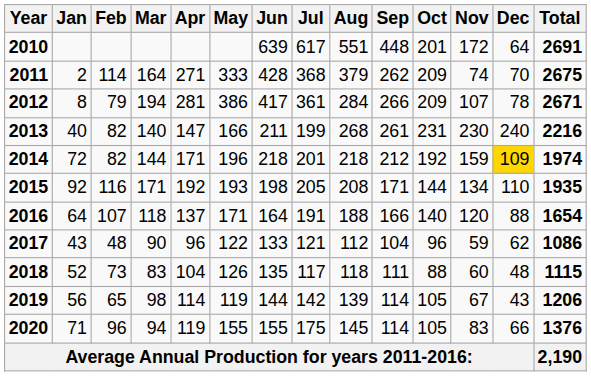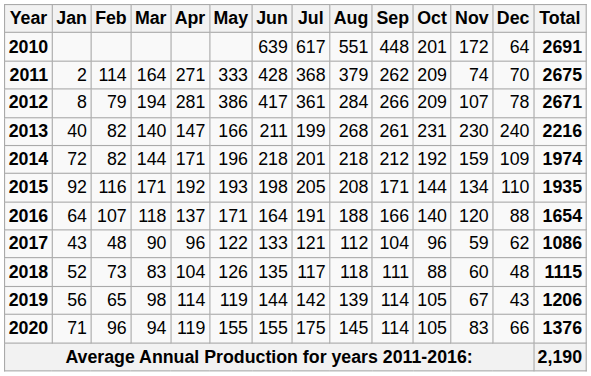(515, 159) gold background -> (515, 159) no background
